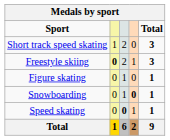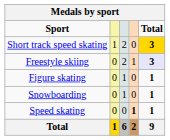(152, 45) no background -> (152, 45) gold background
(114, 61) bold -> (114, 61) normal
(152, 61) no background -> (152, 61) lavender background
(134, 94) bold -> (134, 94) normal
(124, 110) bold -> (124, 110) normal
(134, 110) normal -> (134, 110) bold
